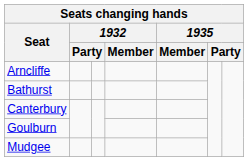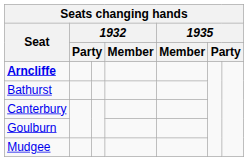(29, 71) normal -> (31, 71) bold
